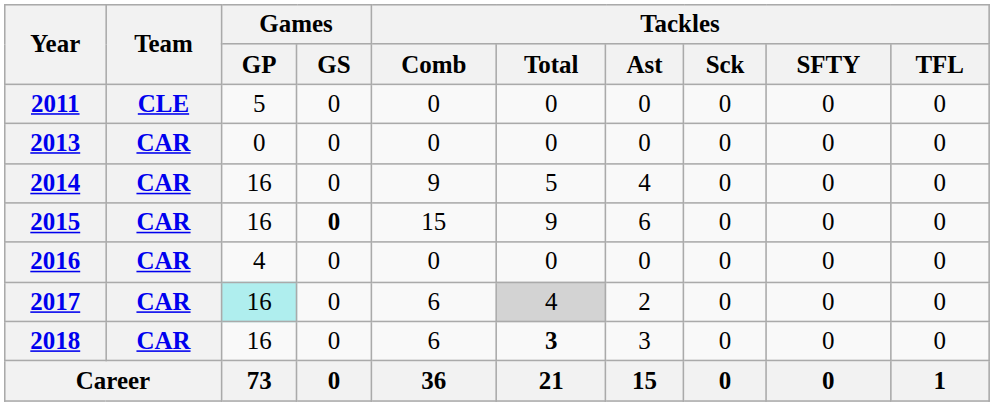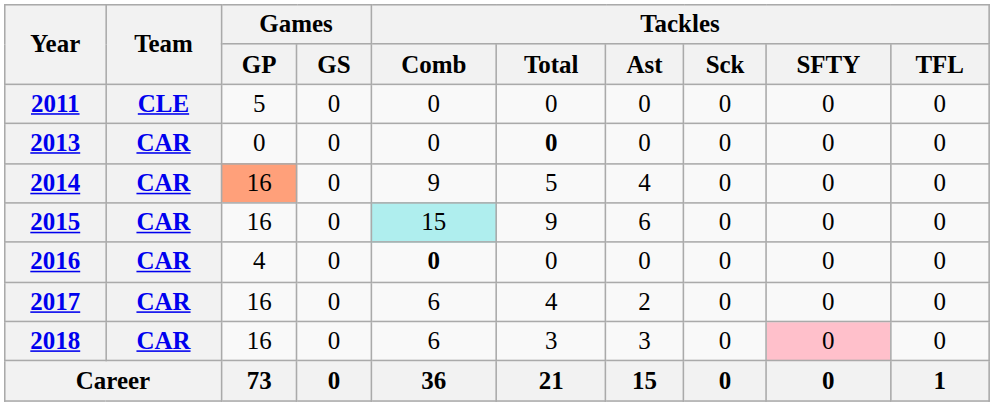(551, 143) normal -> (551, 143) bold
(259, 182) no background -> (259, 182) lightsalmon background
(334, 222) bold -> (334, 222) normal
(434, 222) no background -> (434, 222) paleturquoise background
(434, 261) normal -> (434, 261) bold
(259, 301) paleturquoise background -> (259, 301) no background
(551, 301) lightgrey background -> (551, 301) no background
(551, 340) bold -> (551, 340) normal
(828, 340) no background -> (828, 340) pink background
